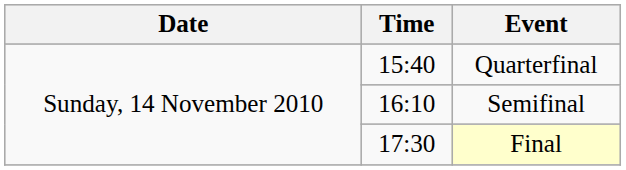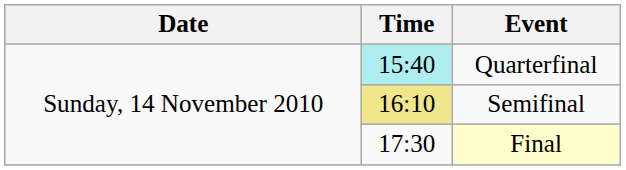(407, 64) no background -> (407, 64) paleturquoise background
(407, 104) no background -> (407, 104) khaki background
